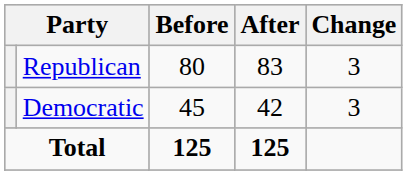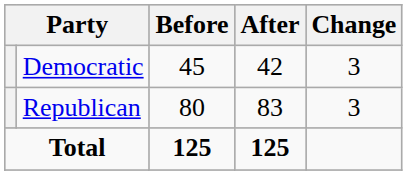rows swapped: (82, 66) <-> (83, 107)
